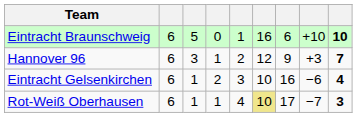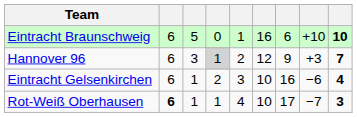(218, 58) no background -> (218, 58) lightgrey background
(171, 101) normal -> (171, 101) bold
(264, 101) khaki background -> (264, 101) no background
